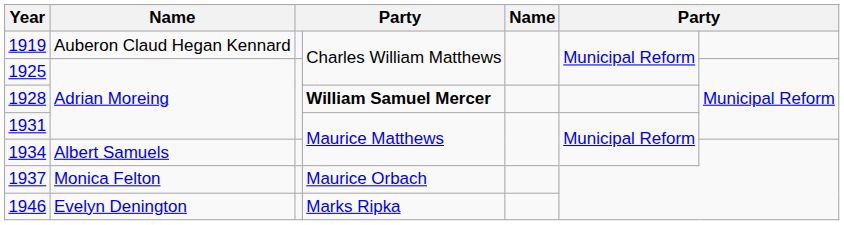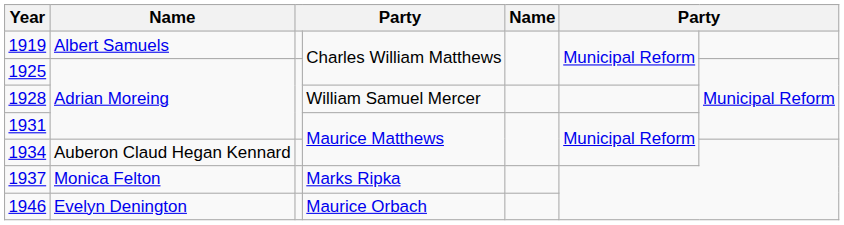(172, 44) Auberon Claud Hegan Kennard -> (111, 44) Albert Samuels
(399, 98) bold -> (393, 98) normal
(111, 152) Albert Samuels -> (172, 152) Auberon Claud Hegan Kennard
(367, 179) Maurice Orbach -> (353, 179) Marks Ripka
(353, 206) Marks Ripka -> (367, 206) Maurice Orbach
